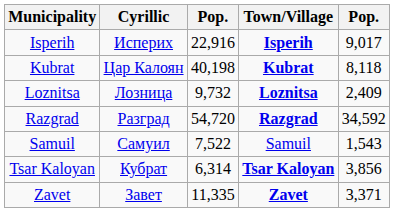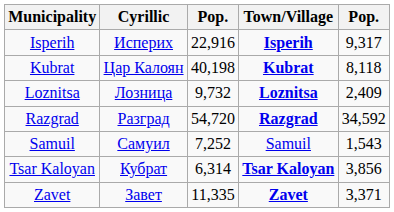(364, 42) 9,017 -> (364, 42) 9,317
(213, 144) 7,522 -> (213, 144) 7,252
